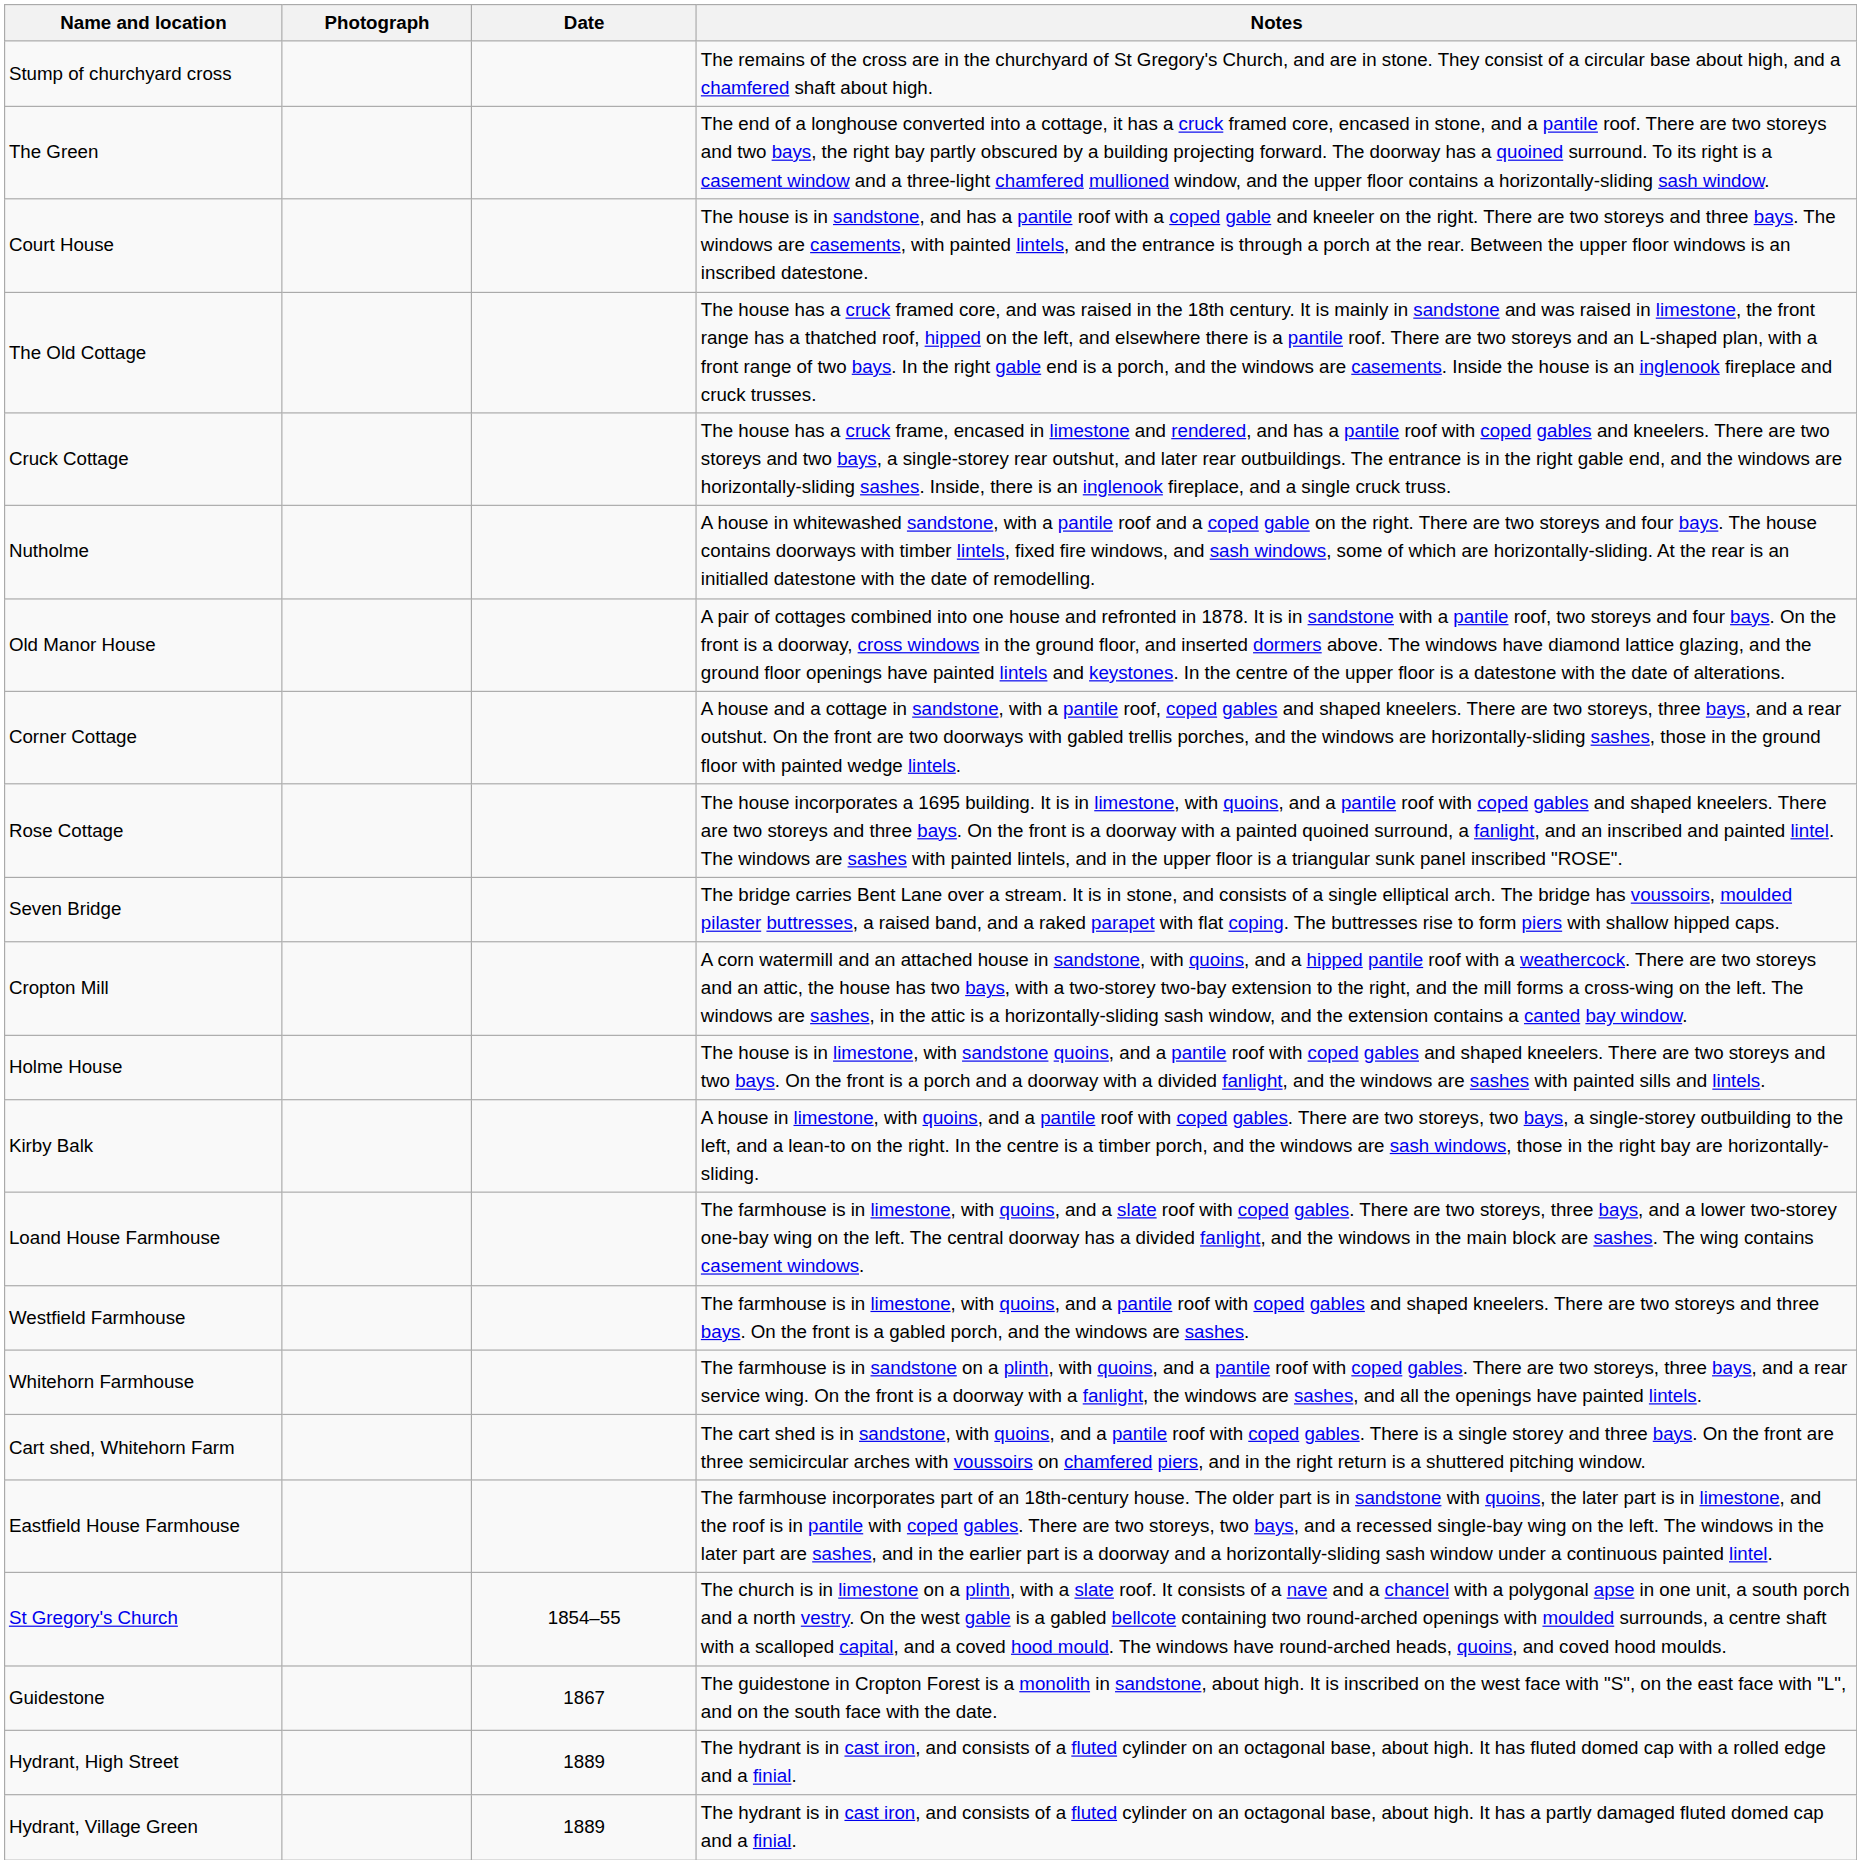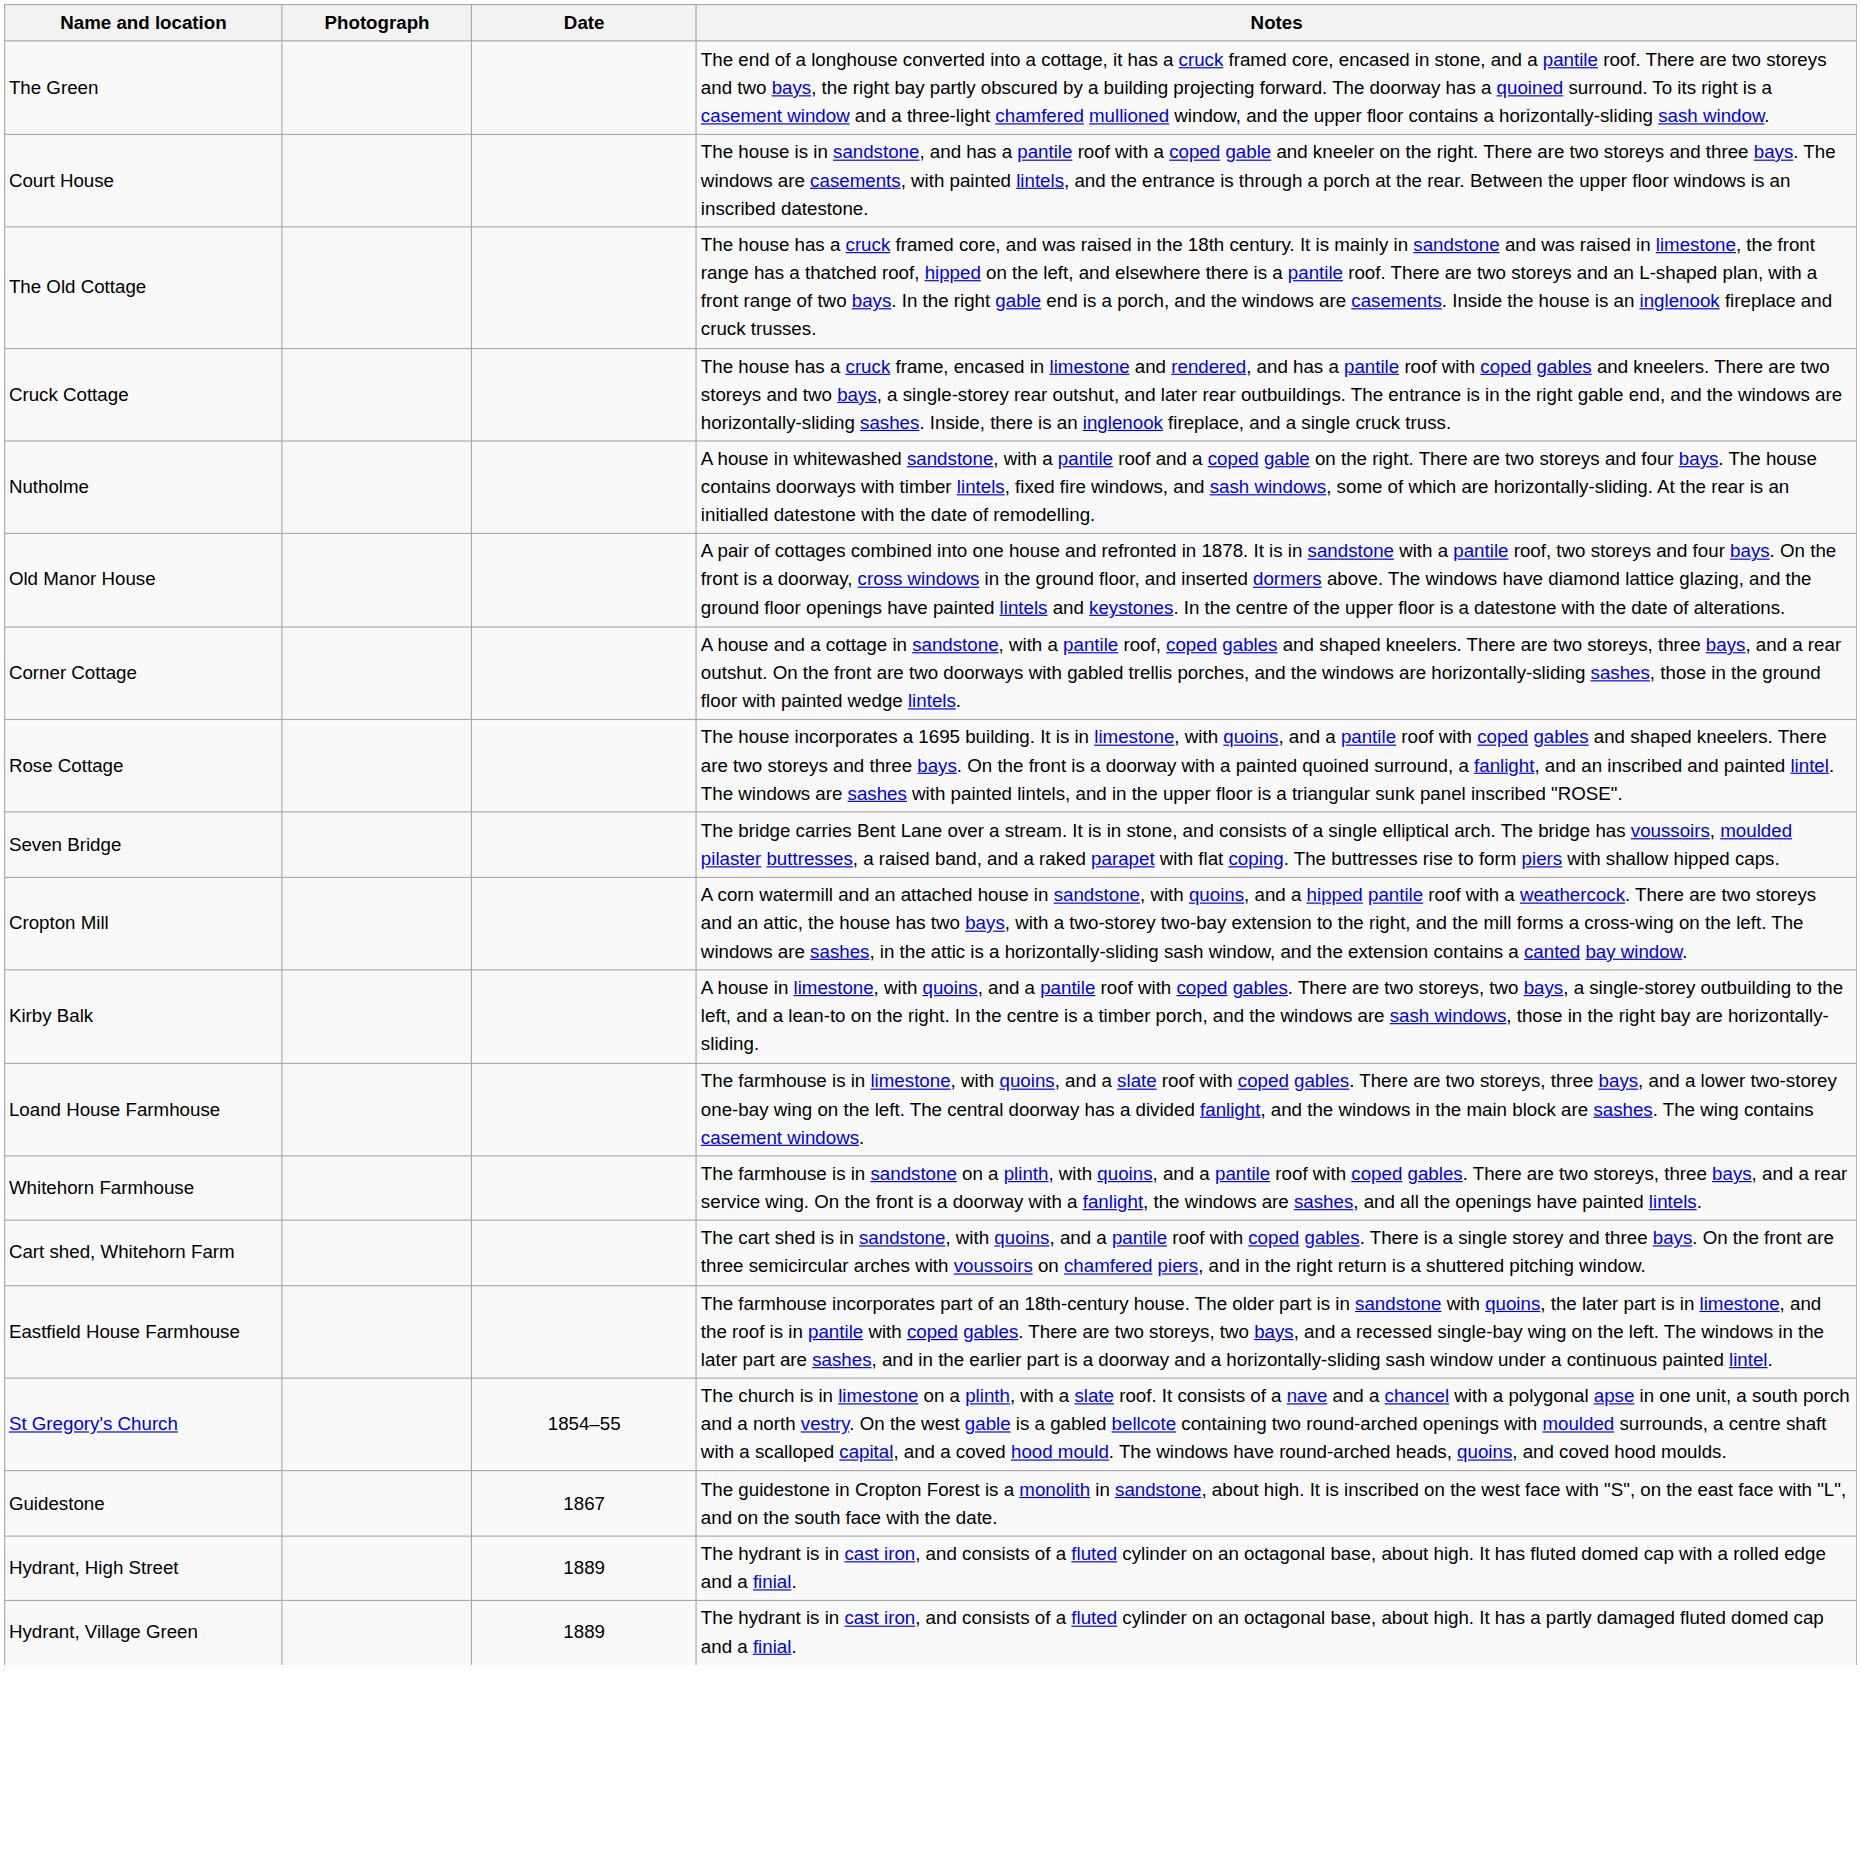- row: (120, 73)
- row: (66, 1067)
- row: (97, 1317)
